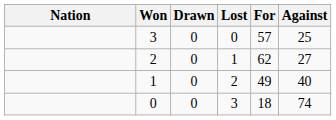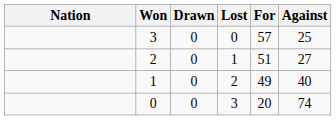(265, 59) 62 -> (265, 59) 51
(265, 103) 18 -> (265, 103) 20
